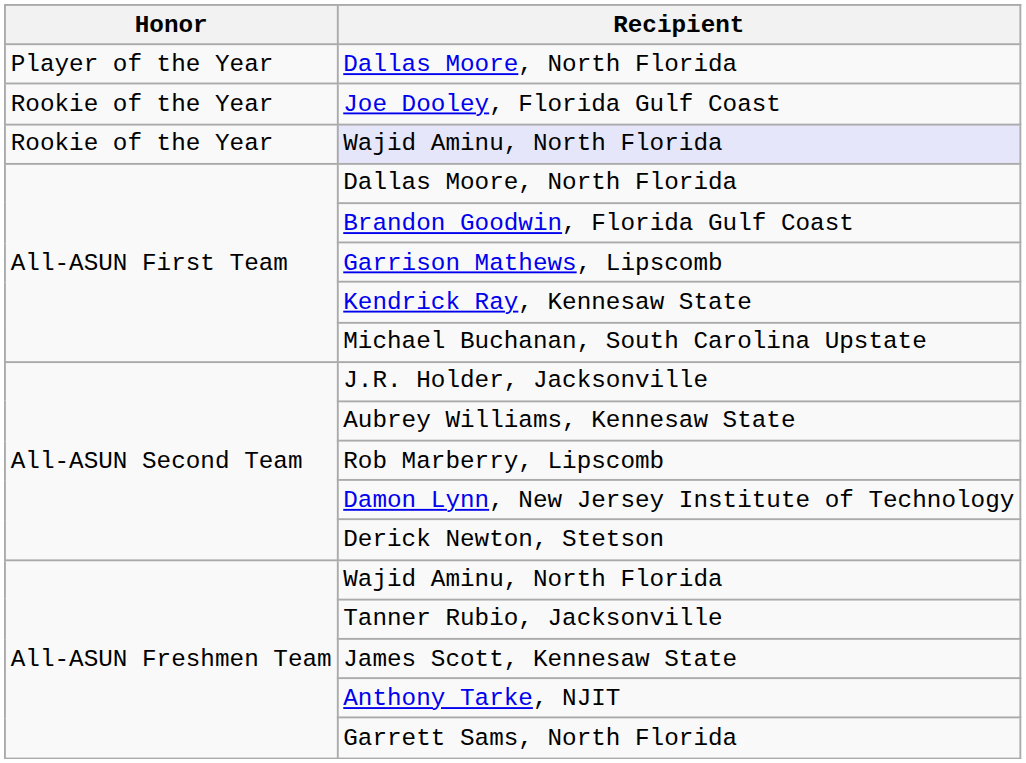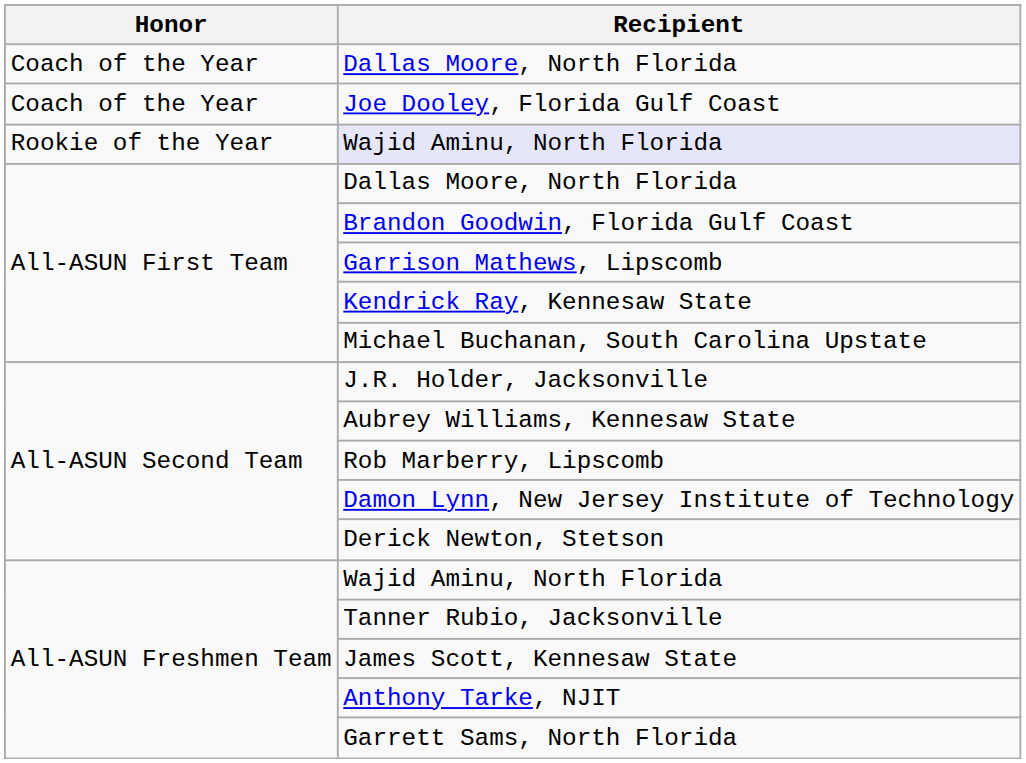(142, 64) Player of the Year -> (135, 64) Coach of the Year
(142, 104) Rookie of the Year -> (135, 104) Coach of the Year
